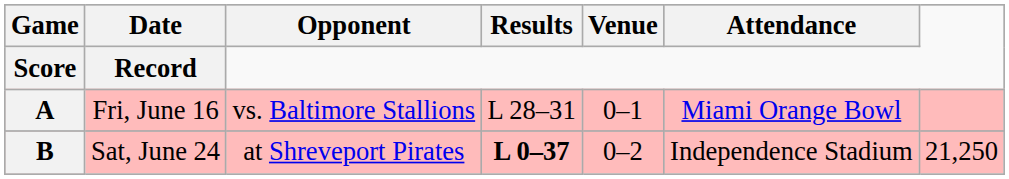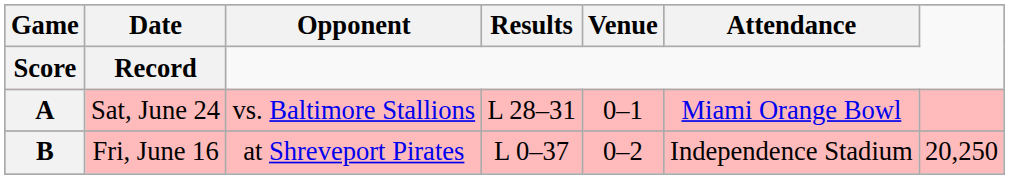(156, 109) Fri, June 16 -> (156, 109) Sat, June 24
(156, 151) Sat, June 24 -> (156, 151) Fri, June 16
(532, 151) bold -> (532, 151) normal
(961, 151) 21,250 -> (961, 151) 20,250
